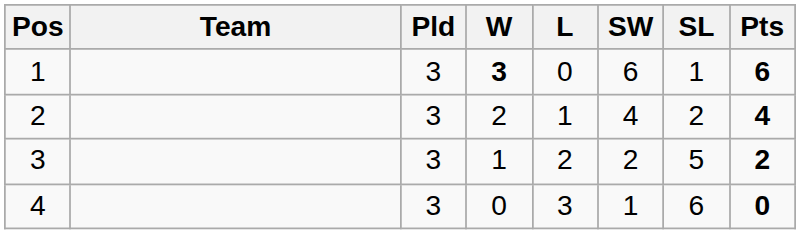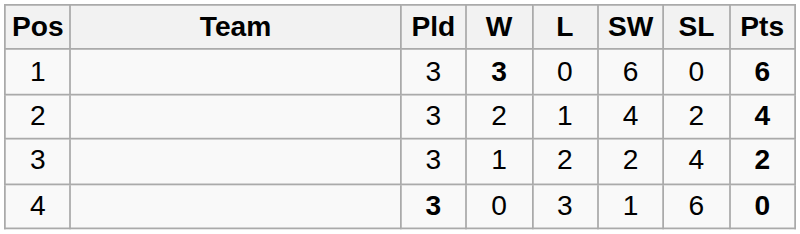(696, 71) 1 -> (696, 71) 0
(696, 160) 5 -> (696, 160) 4
(433, 205) normal -> (433, 205) bold
